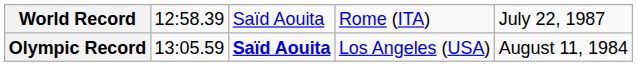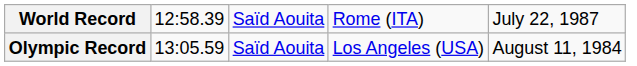(282, 47) bold -> (278, 47) normal
